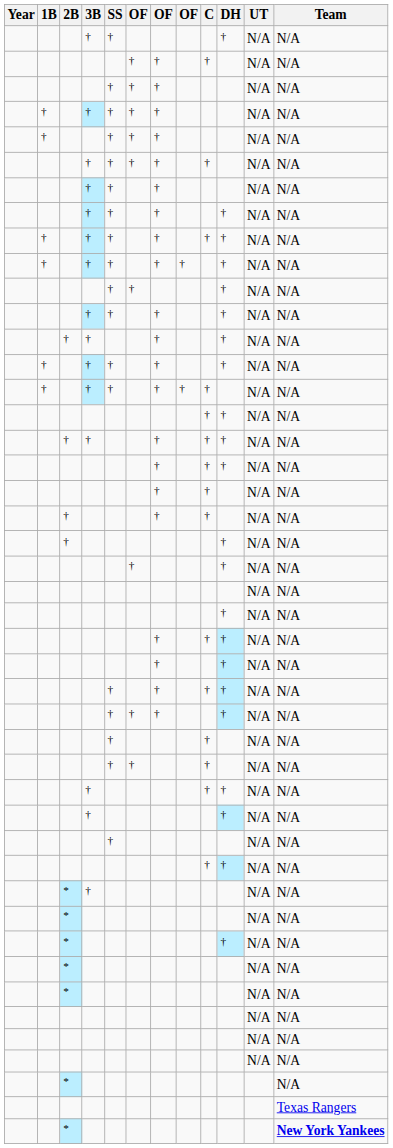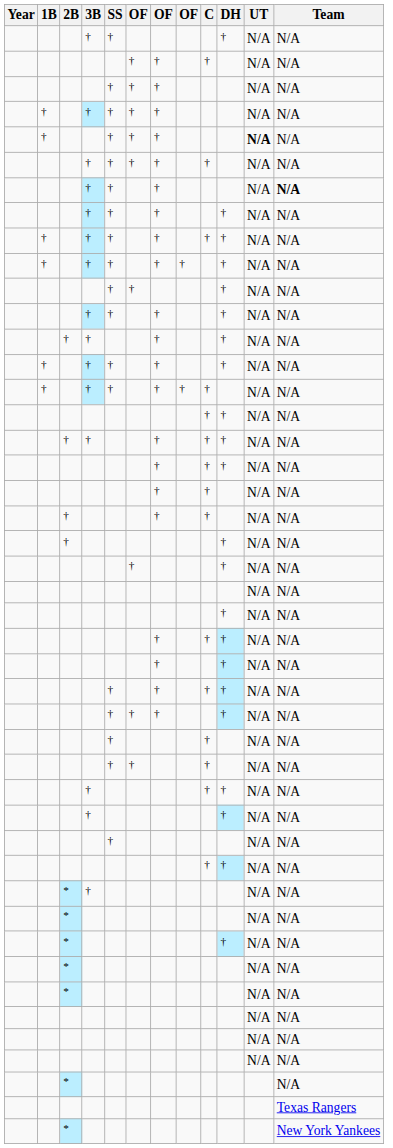(259, 139) normal -> (259, 139) bold
(288, 190) normal -> (288, 190) bold
(331, 1131) bold -> (329, 1131) normal
